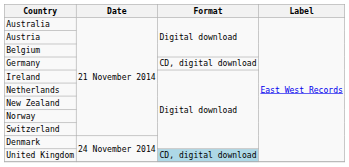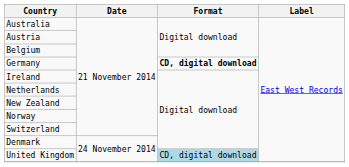(208, 63) normal -> (208, 63) bold
